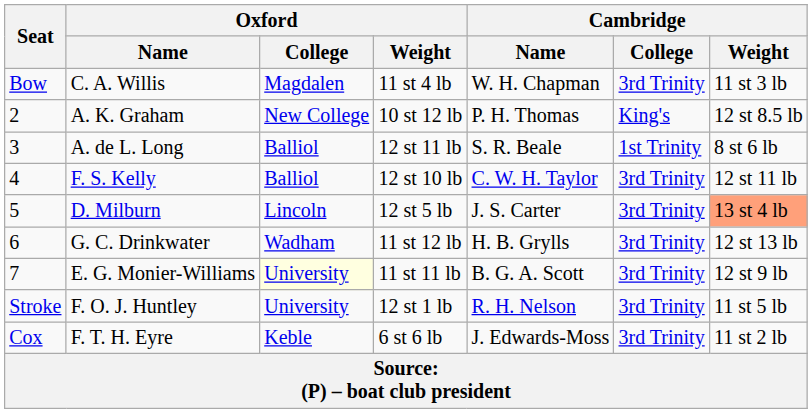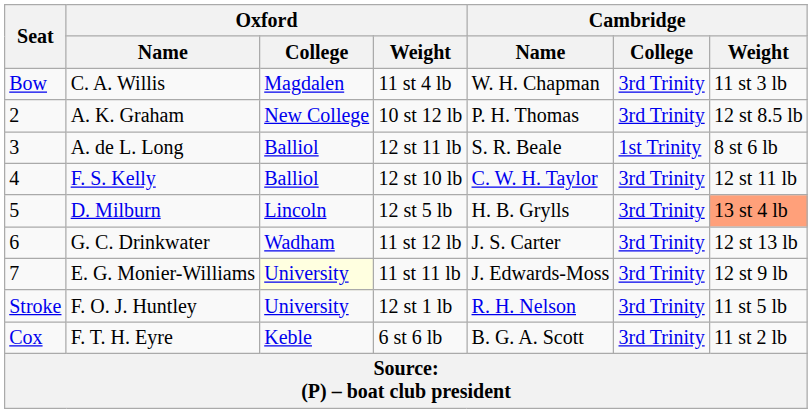(644, 115) King's -> (662, 115) 3rd Trinity
(516, 210) J. S. Carter -> (520, 210) H. B. Grylls
(520, 242) H. B. Grylls -> (516, 242) J. S. Carter
(528, 274) B. G. A. Scott -> (540, 274) J. Edwards-Moss
(540, 337) J. Edwards-Moss -> (528, 337) B. G. A. Scott
